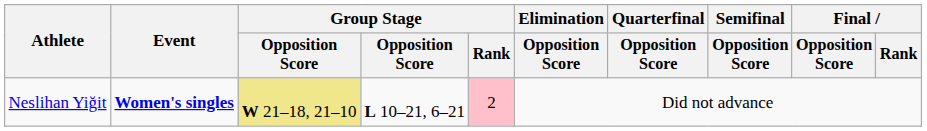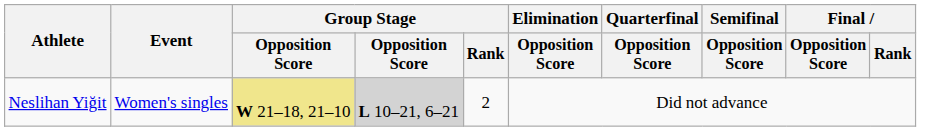(174, 102) bold -> (171, 102) normal
(415, 112) no background -> (409, 112) lightgrey background
(492, 102) pink background -> (486, 102) no background
